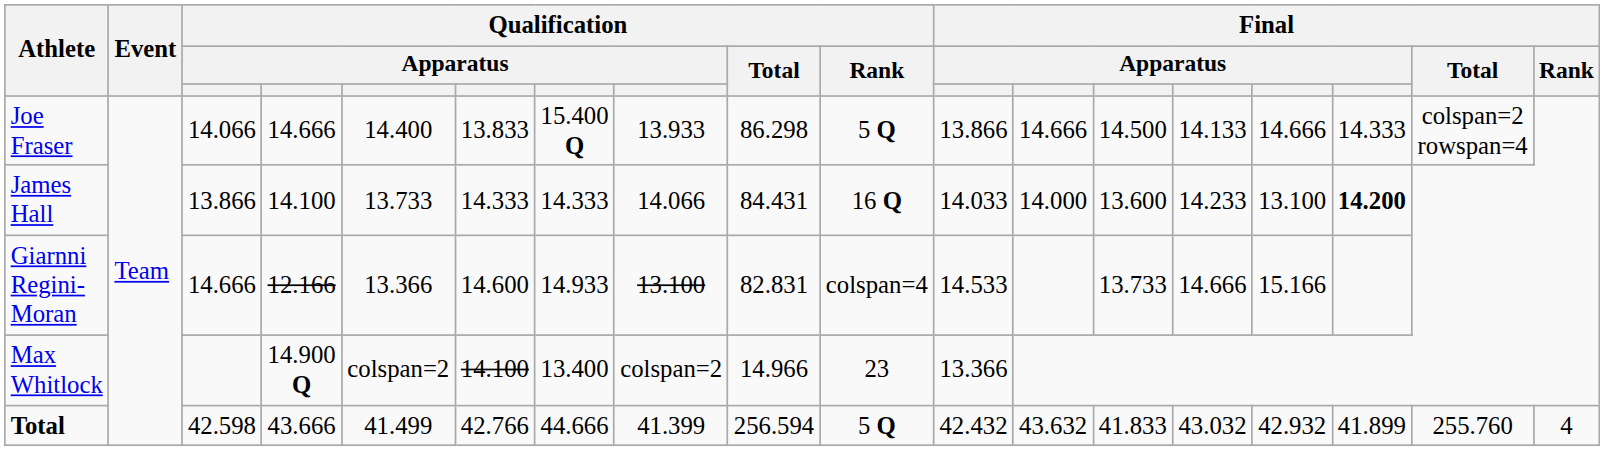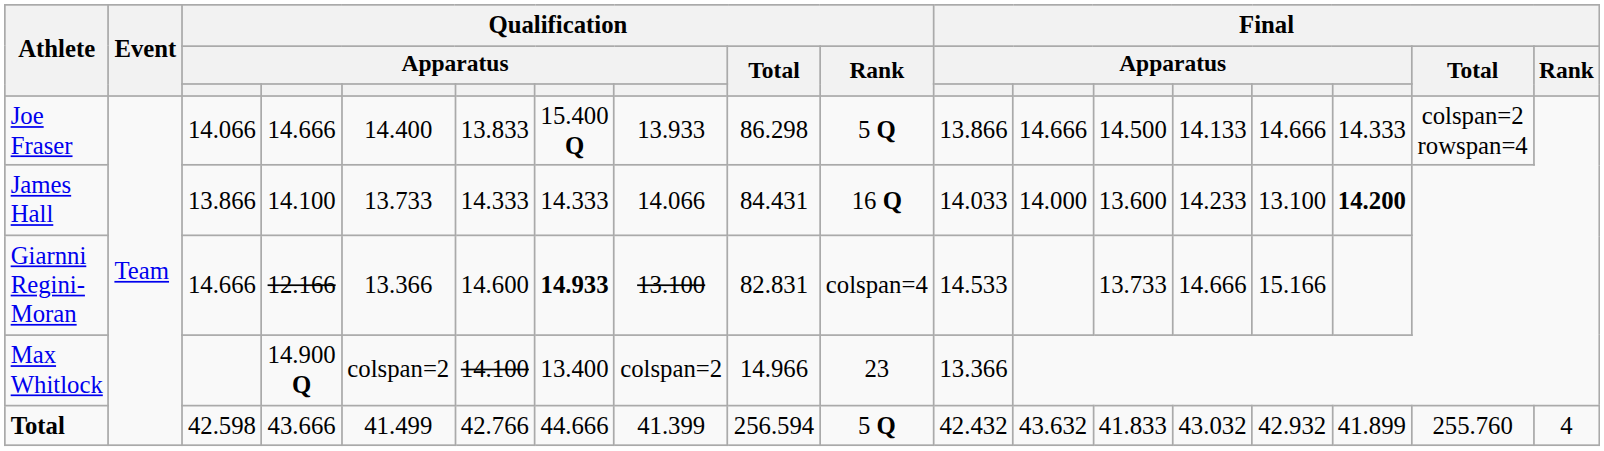(575, 285) normal -> (575, 285) bold
